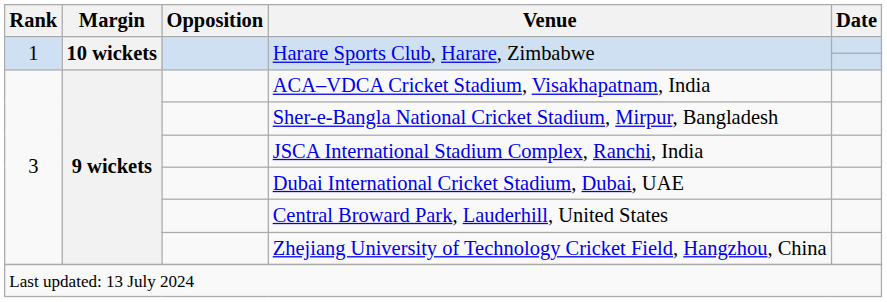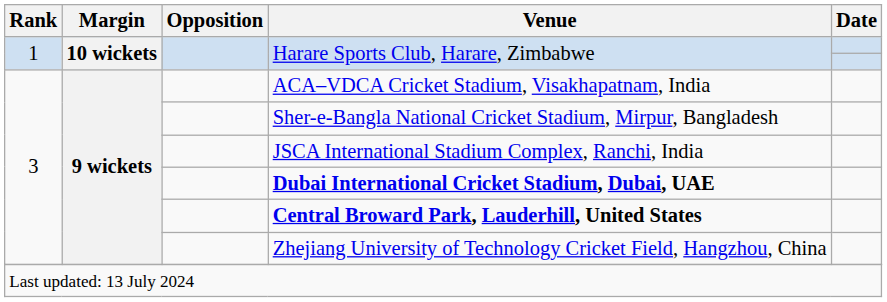(478, 183) normal -> (494, 183) bold
(470, 215) normal -> (487, 215) bold
